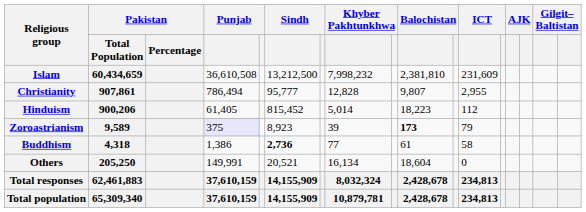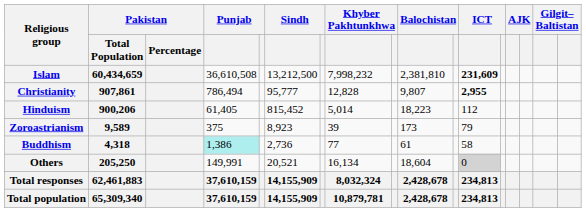(480, 74) normal -> (480, 74) bold
(474, 91) normal -> (474, 91) bold
(215, 127) lavender background -> (215, 127) no background
(409, 127) bold -> (409, 127) normal
(219, 145) no background -> (219, 145) paleturquoise background
(280, 145) bold -> (280, 145) normal
(464, 162) no background -> (464, 162) lightgrey background
